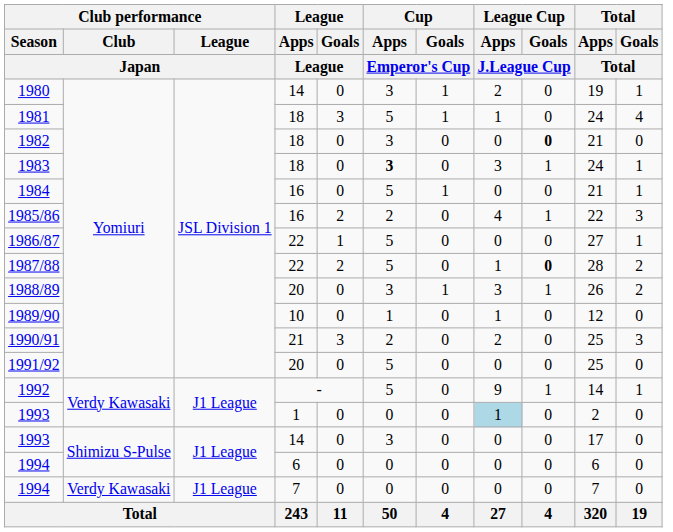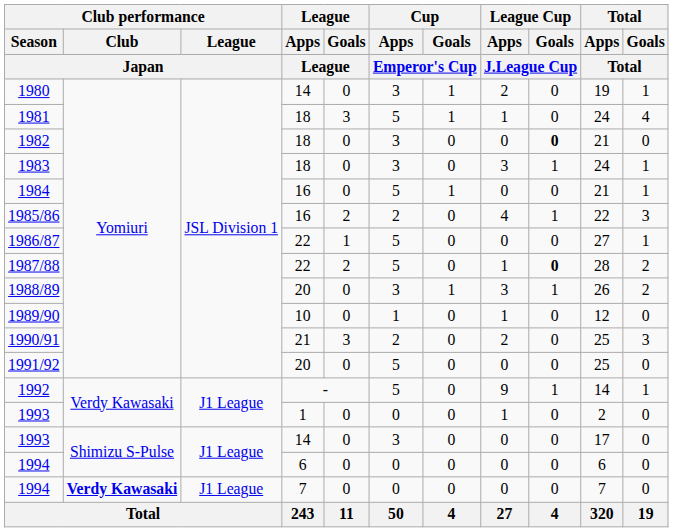(390, 166) bold -> (396, 166) normal
(498, 414) lightblue background -> (504, 414) no background
(119, 489) normal -> (122, 489) bold
